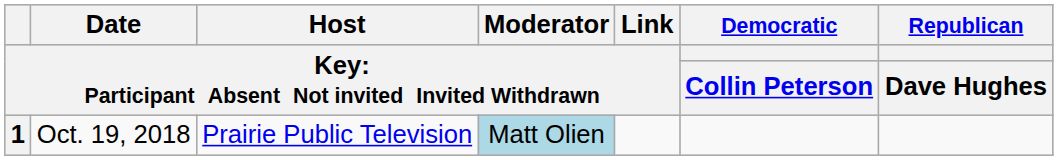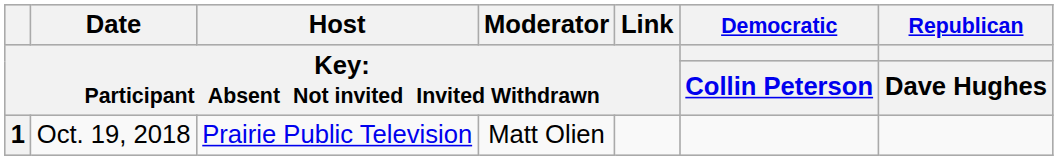(547, 134) lightblue background -> (547, 134) no background
